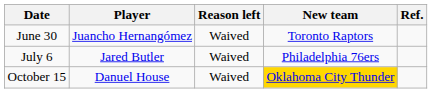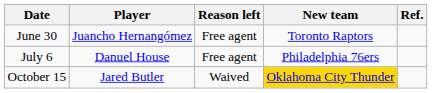(229, 35) Waived -> (229, 35) Free agent
(132, 56) Jared Butler -> (132, 56) Danuel House
(229, 56) Waived -> (229, 56) Free agent
(132, 77) Danuel House -> (132, 77) Jared Butler
